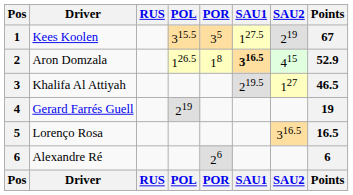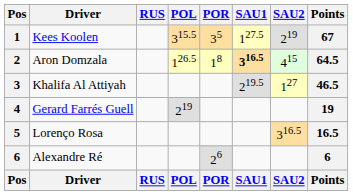(328, 61) 52.9 -> (328, 61) 64.5
